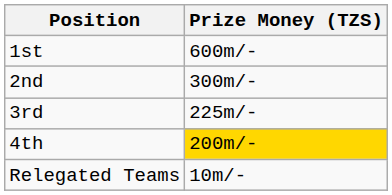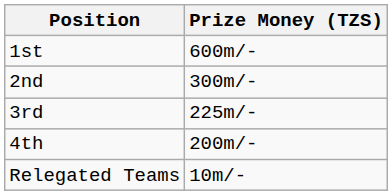(223, 144) gold background -> (223, 144) no background
